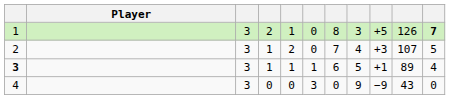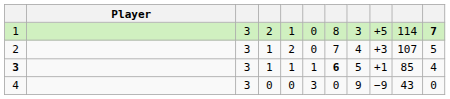(407, 31) 126 -> (407, 31) 114
(336, 67) normal -> (336, 67) bold
(407, 67) 89 -> (407, 67) 85
